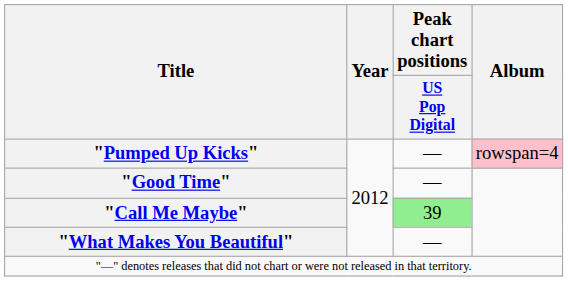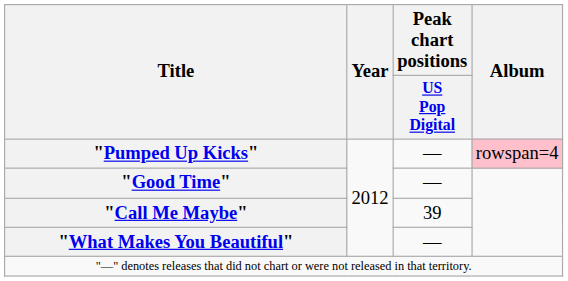(432, 212) lightgreen background -> (432, 212) no background
